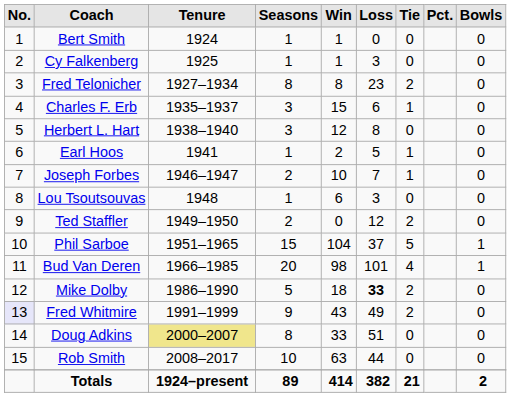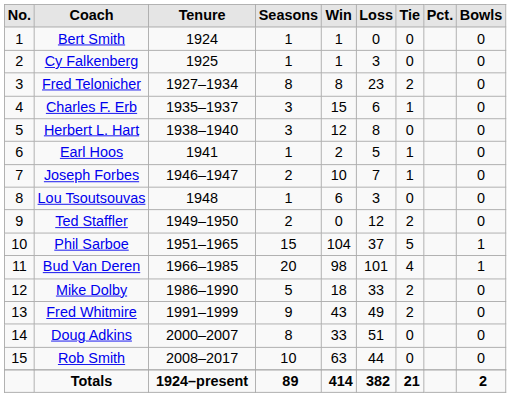(376, 289) bold -> (376, 289) normal
(19, 312) lavender background -> (19, 312) no background
(202, 335) khaki background -> (202, 335) no background
